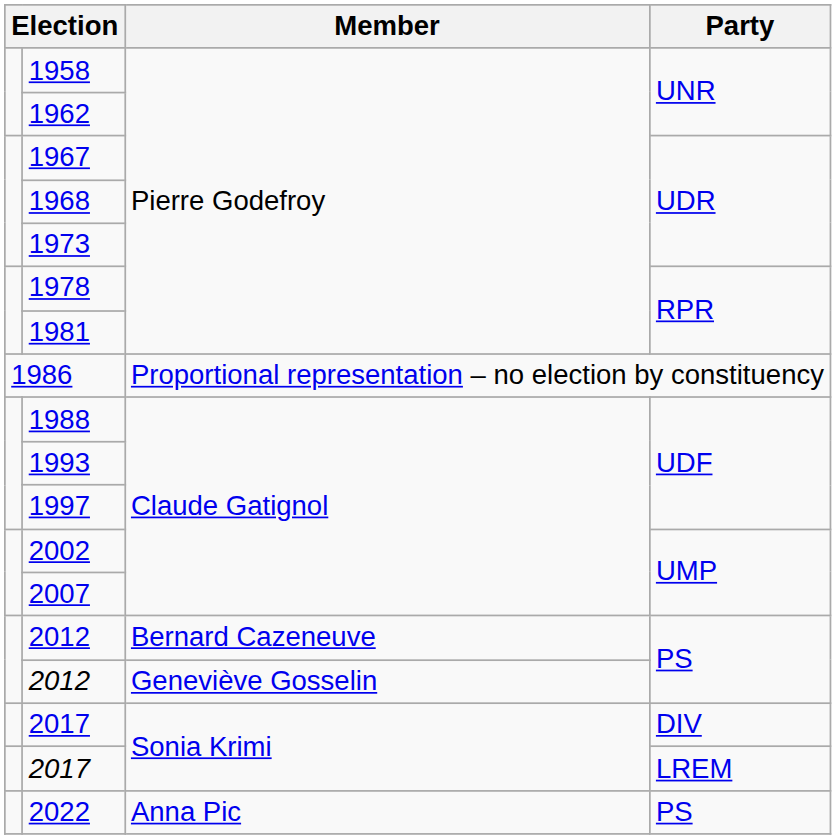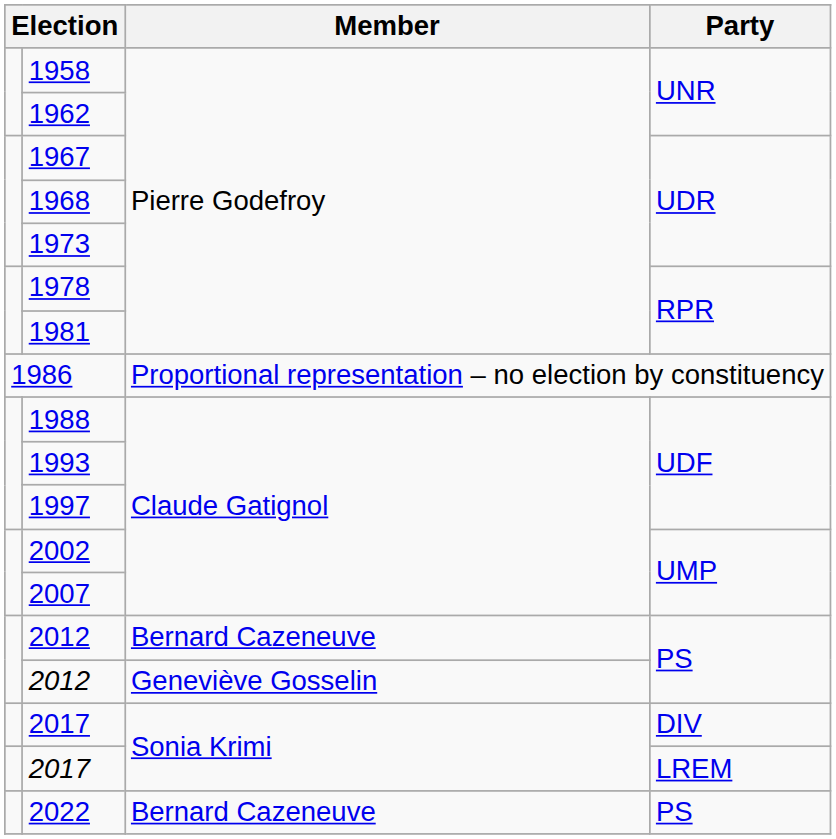(186, 811) Anna Pic -> (253, 811) Bernard Cazeneuve
